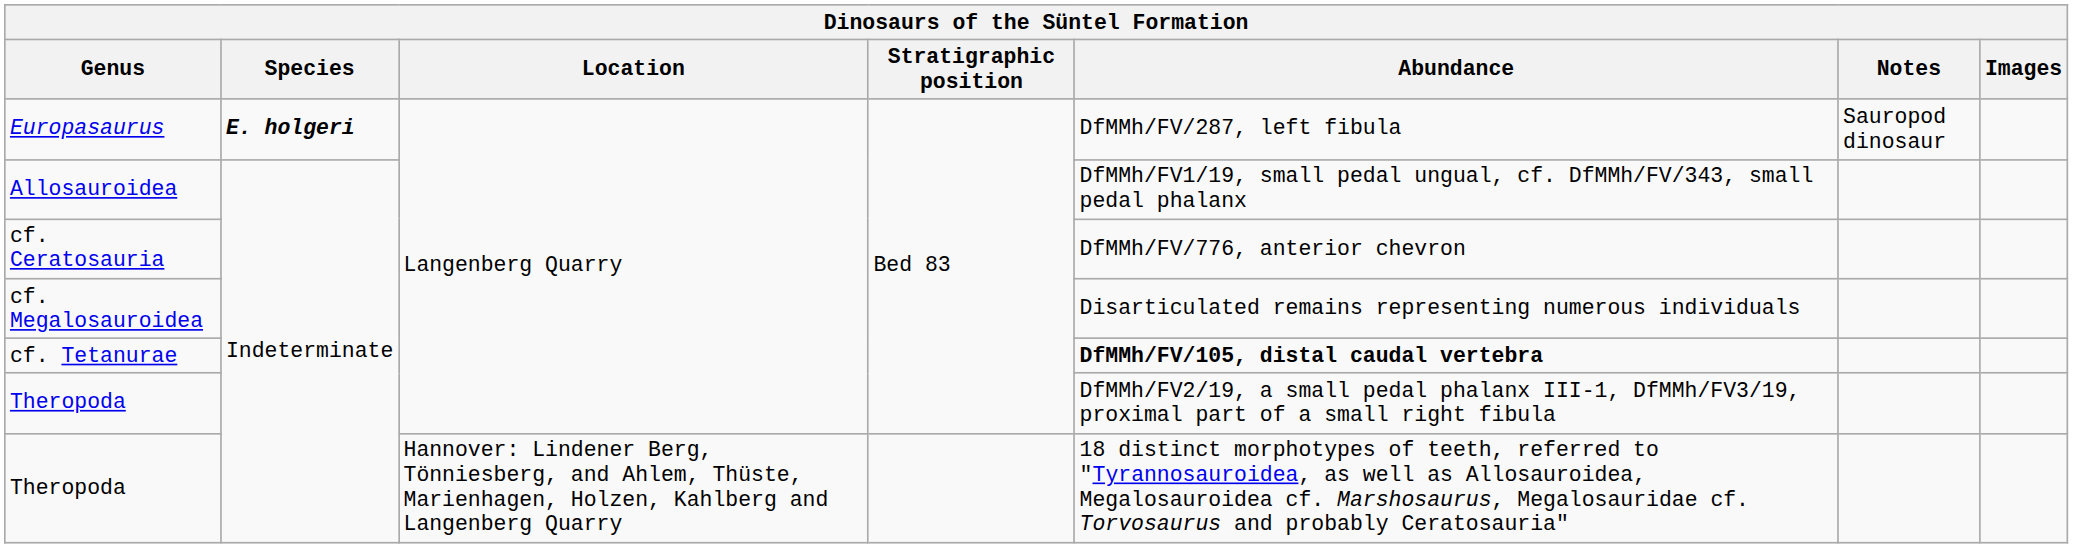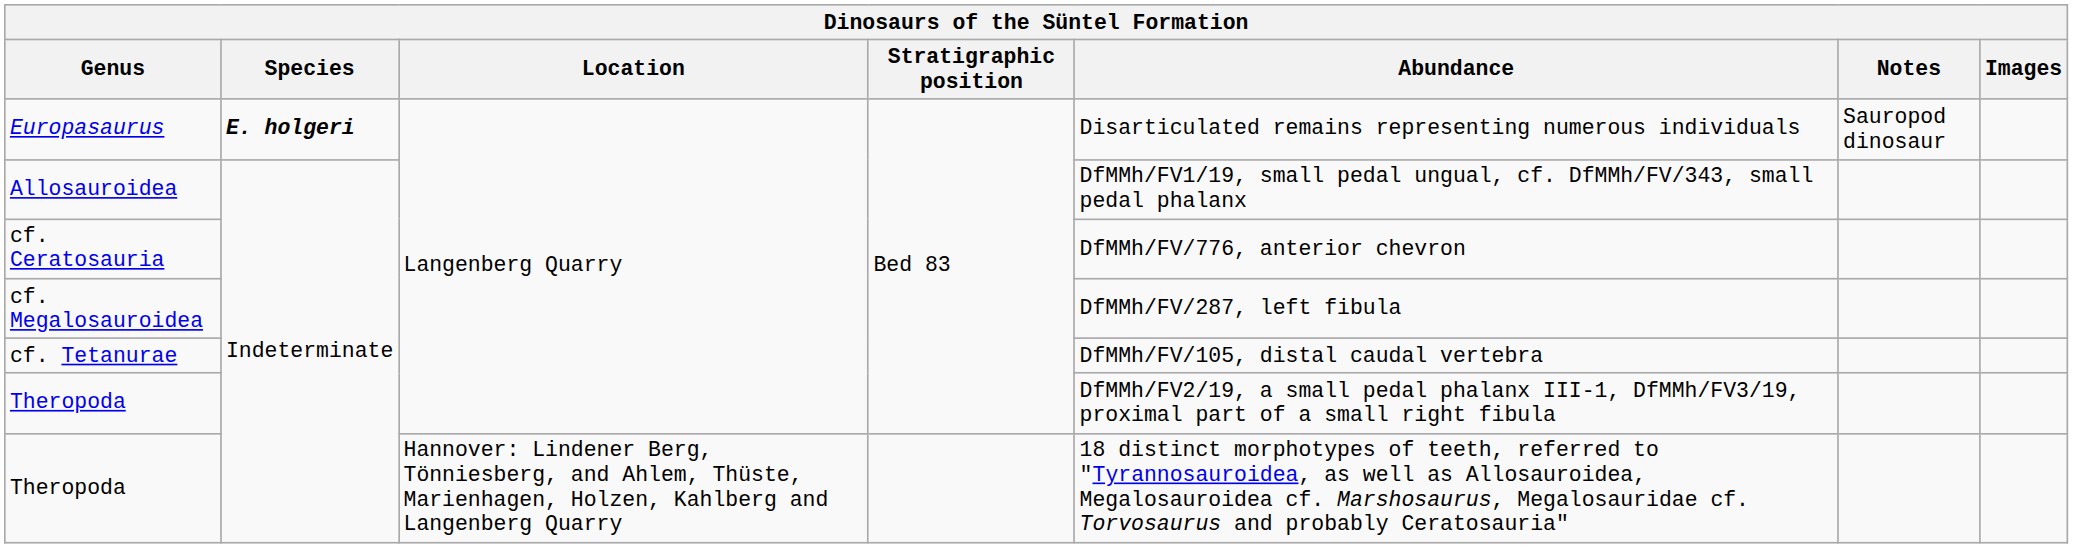(1241, 129) DfMMh/FV/287, left fibula -> (1440, 129) Disarticulated remains representing numerous individuals
(1440, 308) Disarticulated remains representing numerous individuals -> (1241, 308) DfMMh/FV/287, left fibula
(1311, 356) bold -> (1311, 356) normal
